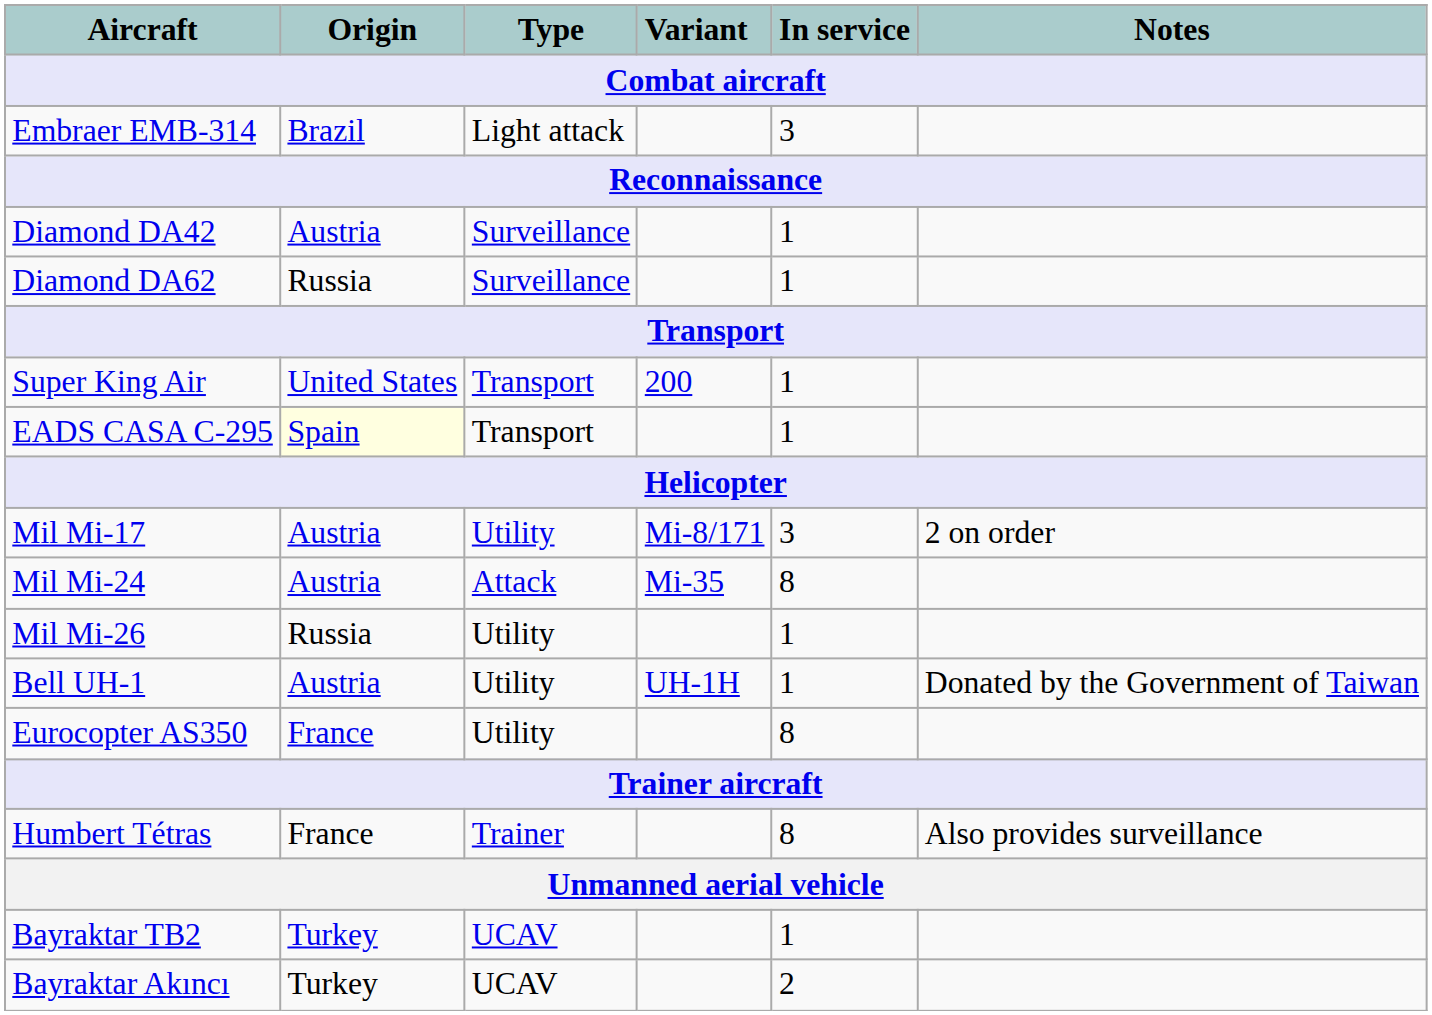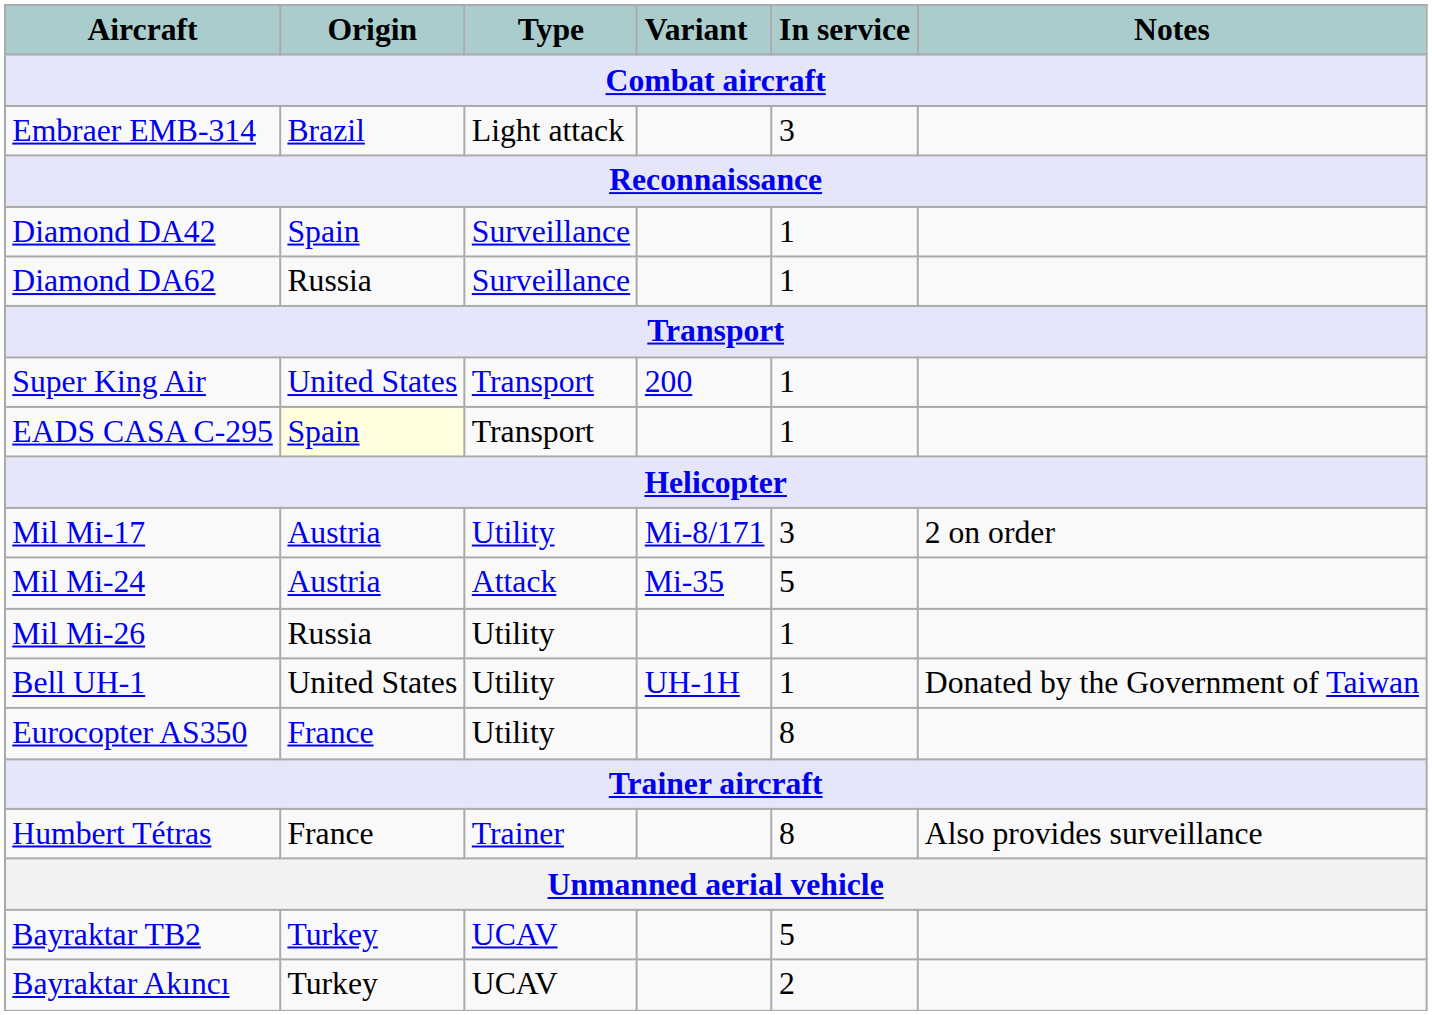(334, 230) Austria -> (324, 230) Spain
(787, 582) 8 -> (787, 582) 5
(334, 682) Austria -> (372, 682) United States
(787, 933) 1 -> (787, 933) 5
